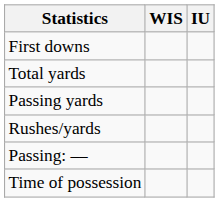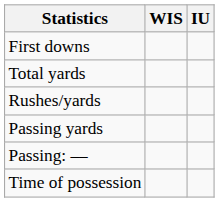rows swapped: (55, 128) <-> (56, 100)
